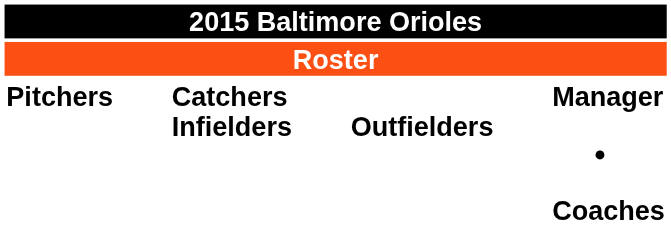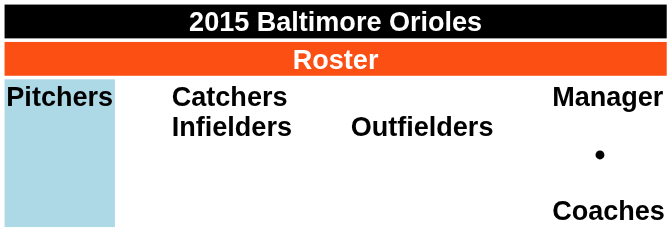(60, 96) no background -> (60, 96) lightblue background
